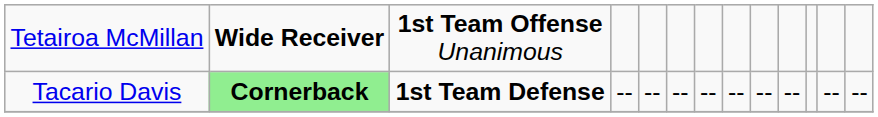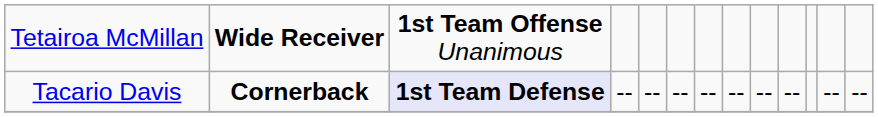(300, 91) lightgreen background -> (300, 91) no background
(500, 91) no background -> (500, 91) lavender background
